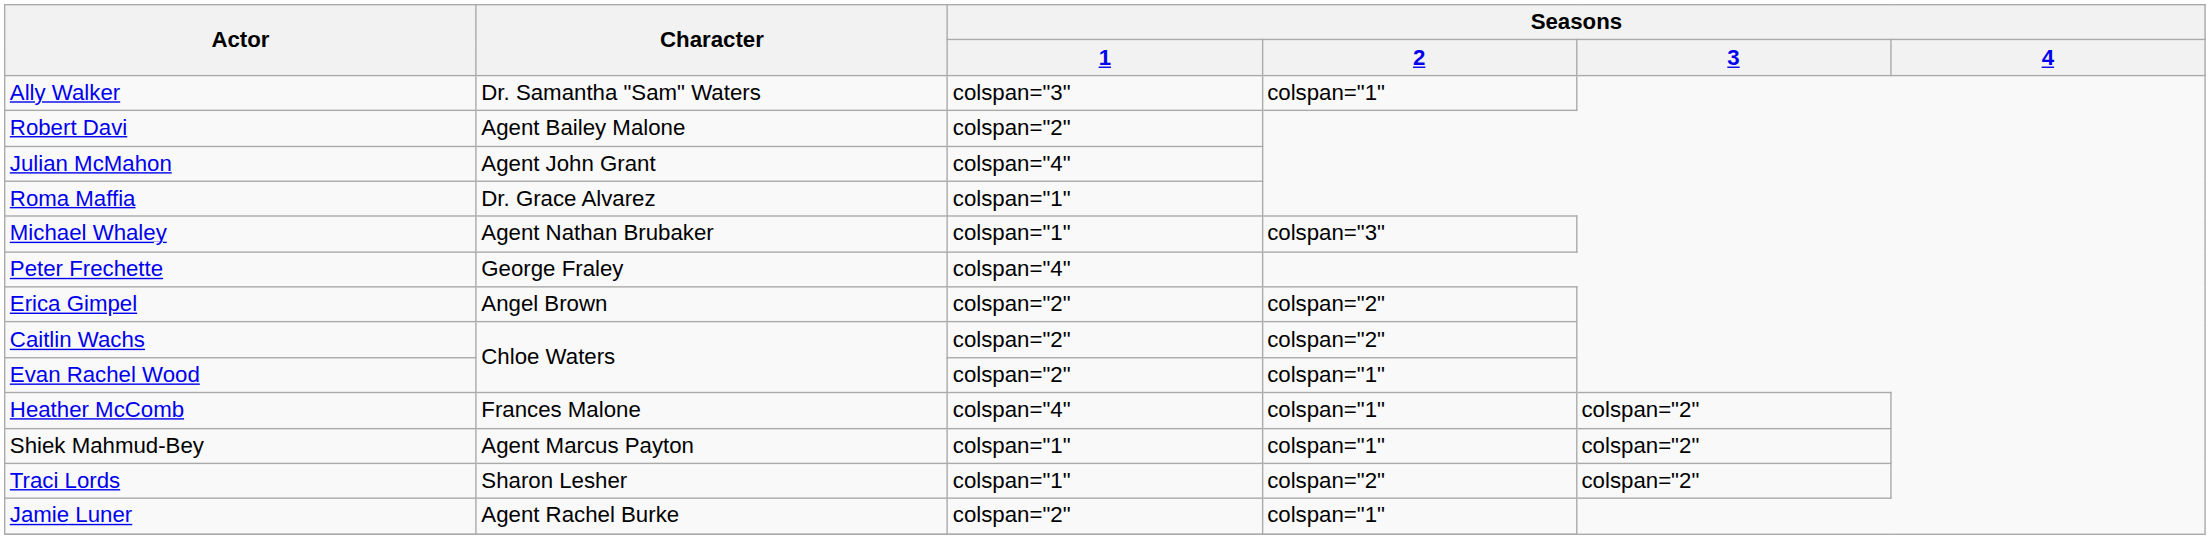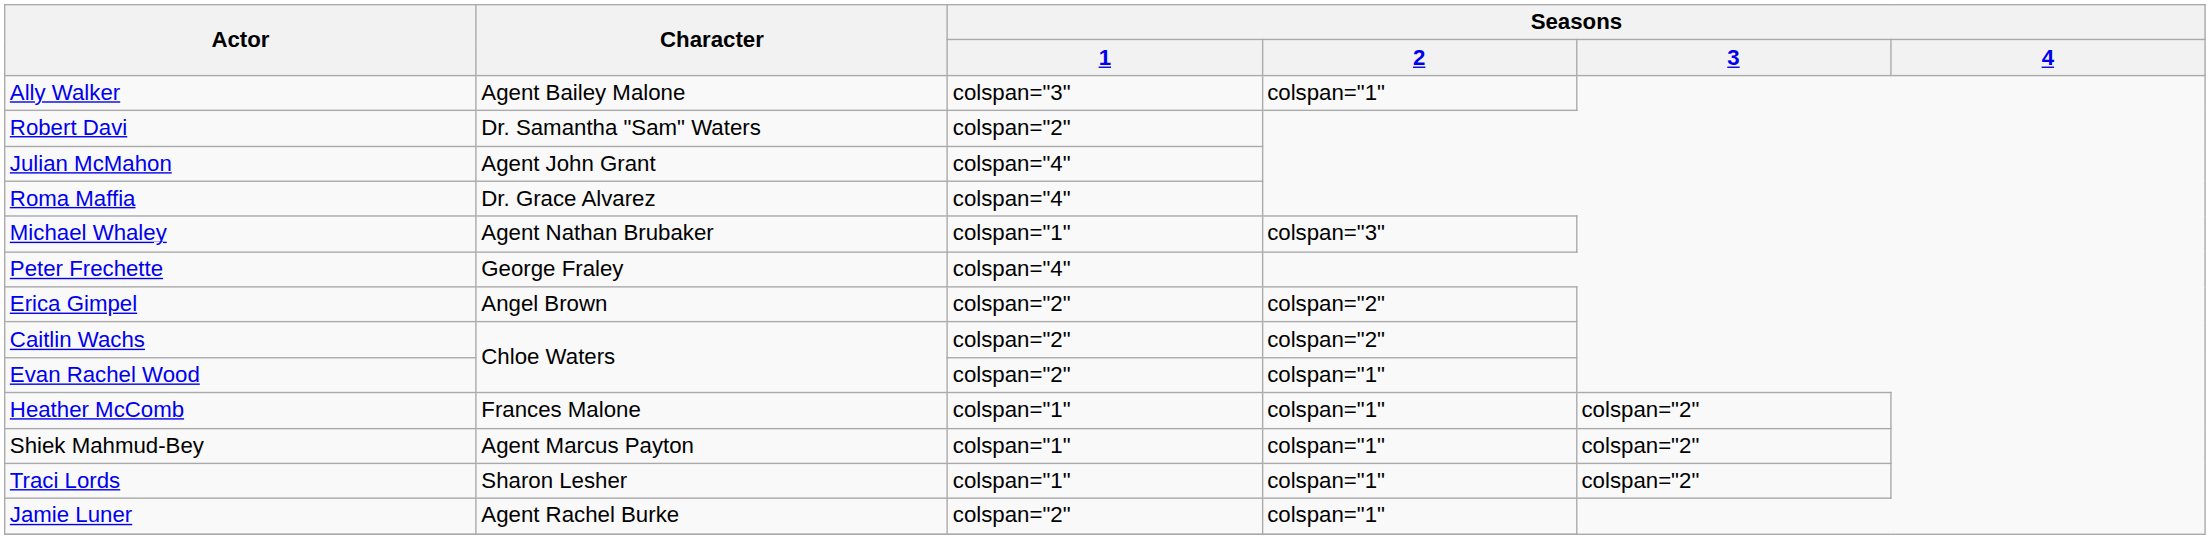(621, 92) Dr. Samantha "Sam" Waters -> (583, 92) Agent Bailey Malone
(583, 127) Agent Bailey Malone -> (621, 127) Dr. Samantha "Sam" Waters
(1012, 198) colspan="1" -> (1012, 198) colspan="4"
(1012, 410) colspan="4" -> (1012, 410) colspan="1"
(1326, 480) colspan="2" -> (1326, 480) colspan="1"
